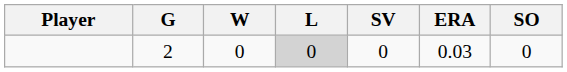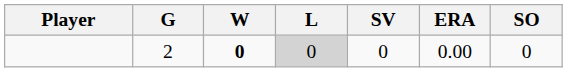(240, 50) normal -> (240, 50) bold
(455, 50) 0.03 -> (455, 50) 0.00
